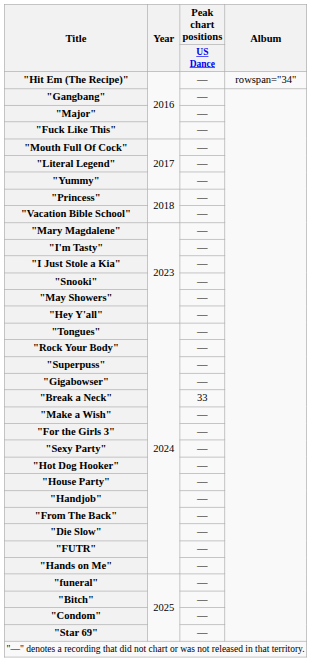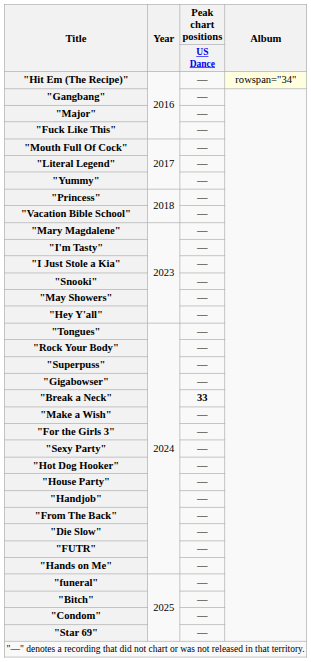(266, 80) no background -> (266, 80) lightyellow background
(202, 398) normal -> (202, 398) bold
